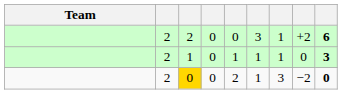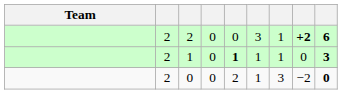(303, 36) normal -> (303, 36) bold
(235, 57) normal -> (235, 57) bold
(190, 78) gold background -> (190, 78) no background
